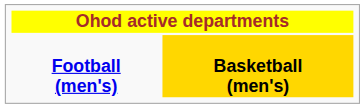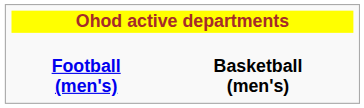(258, 76) gold background -> (258, 76) no background
